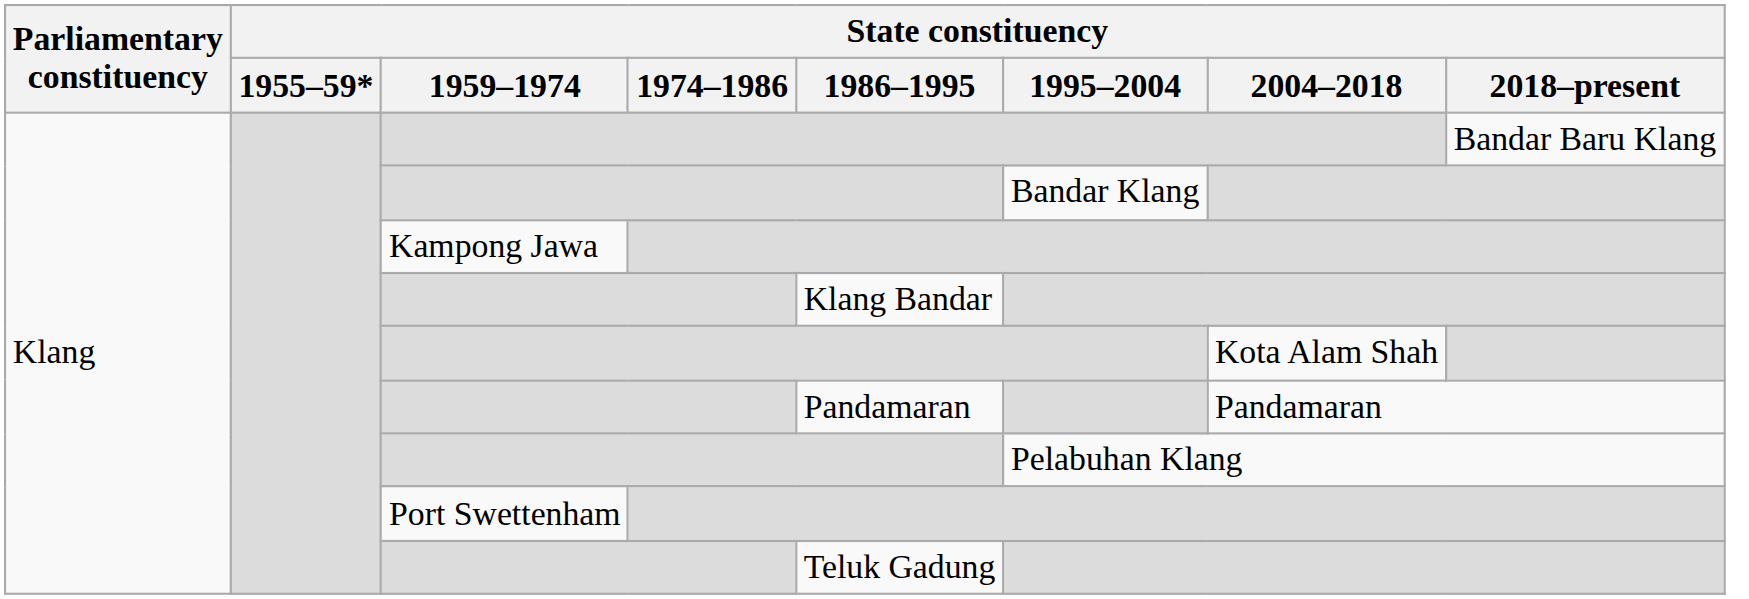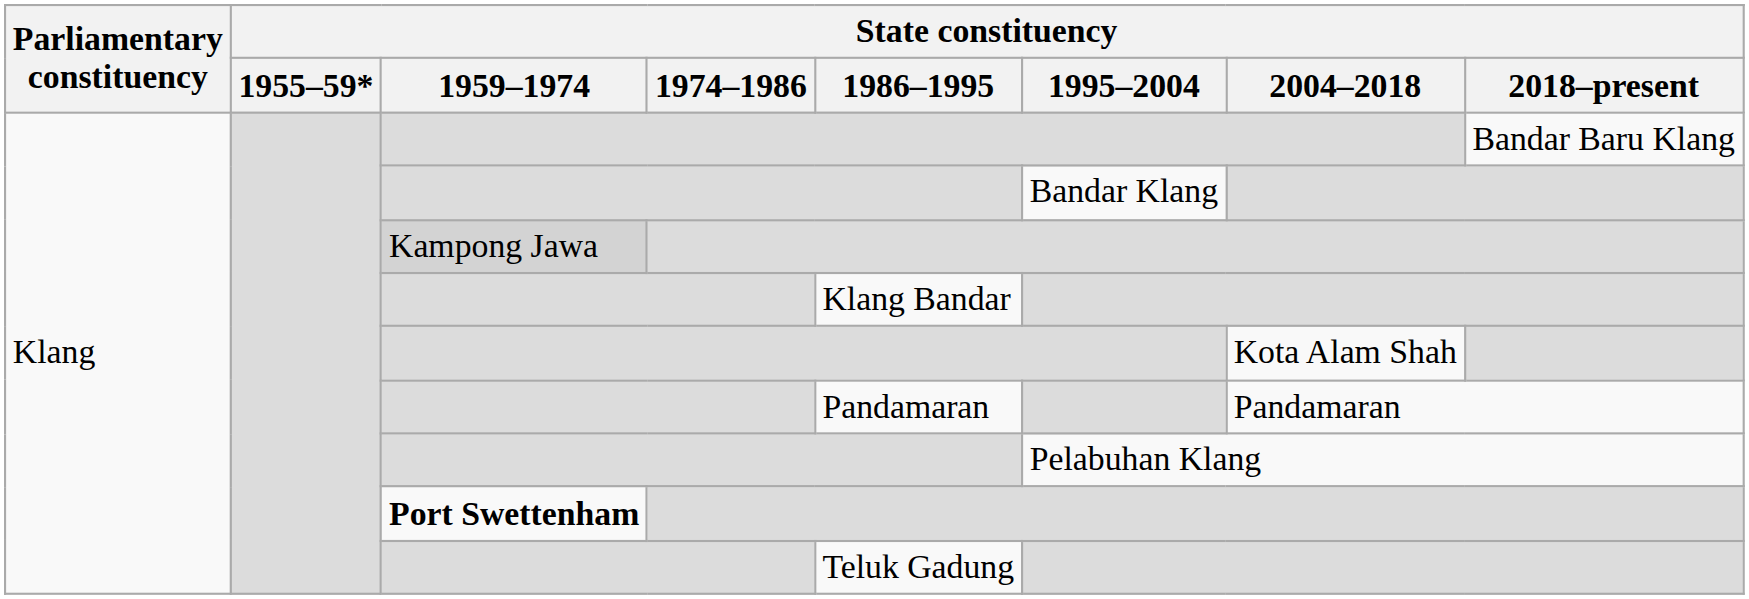(494, 245) no background -> (494, 245) lightgrey background
(505, 513) normal -> (514, 513) bold
